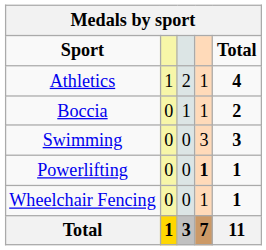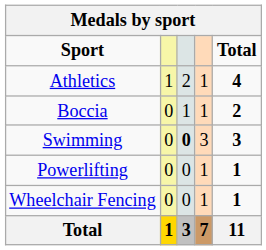(186, 140) normal -> (186, 140) bold
(204, 170) bold -> (204, 170) normal
